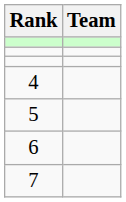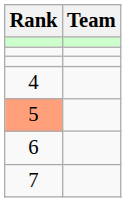(33, 114) no background -> (33, 114) lightsalmon background
